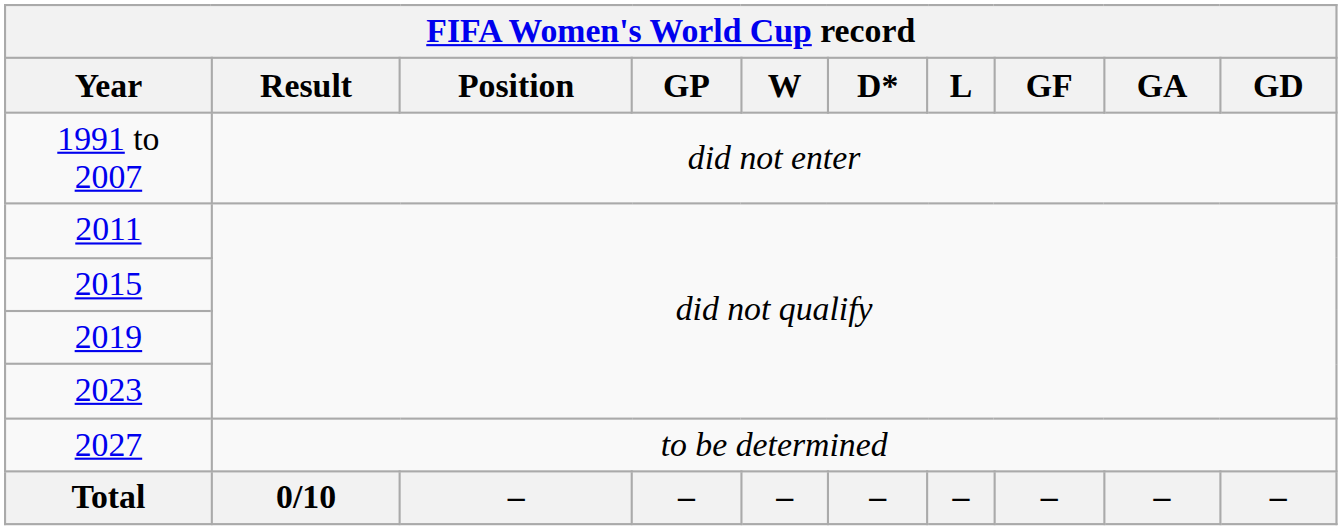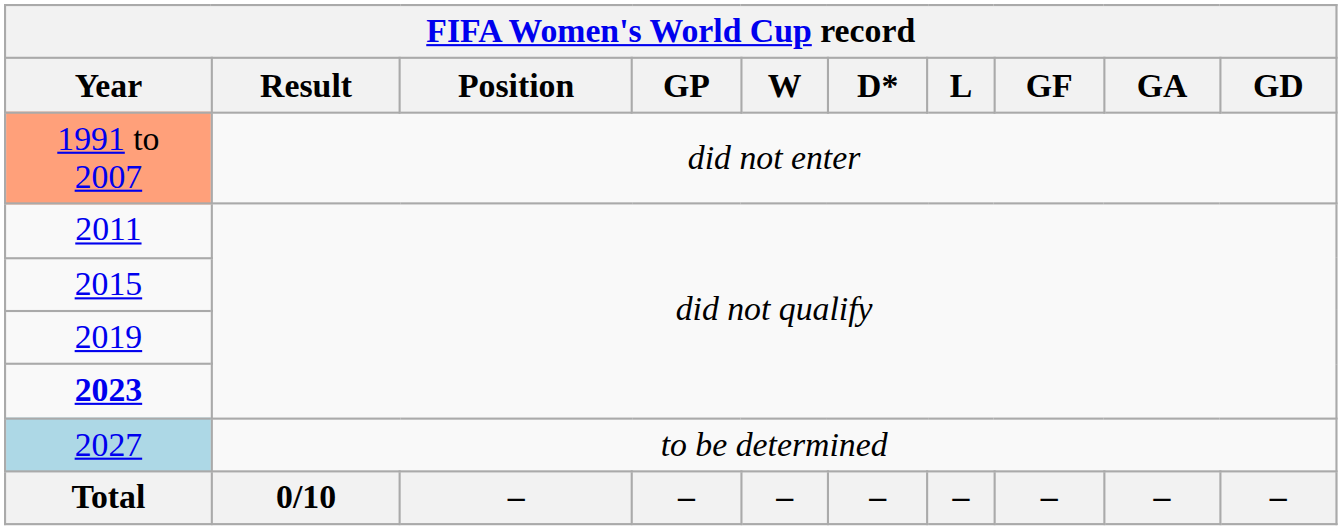(108, 157) no background -> (108, 157) lightsalmon background
(108, 390) normal -> (108, 390) bold
(108, 444) no background -> (108, 444) lightblue background
